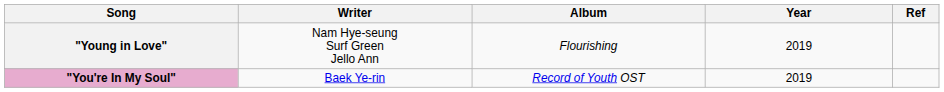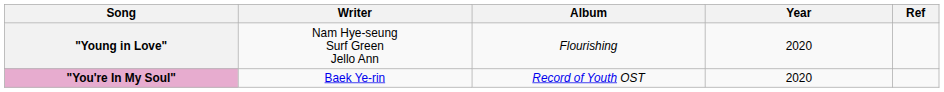(799, 45) 2019 -> (799, 45) 2020
(799, 78) 2019 -> (799, 78) 2020
